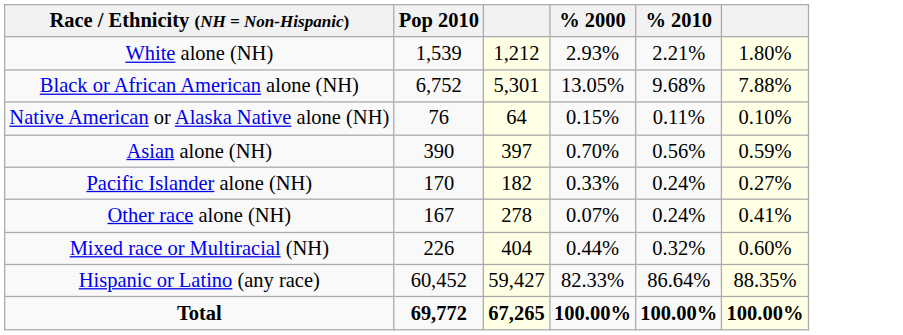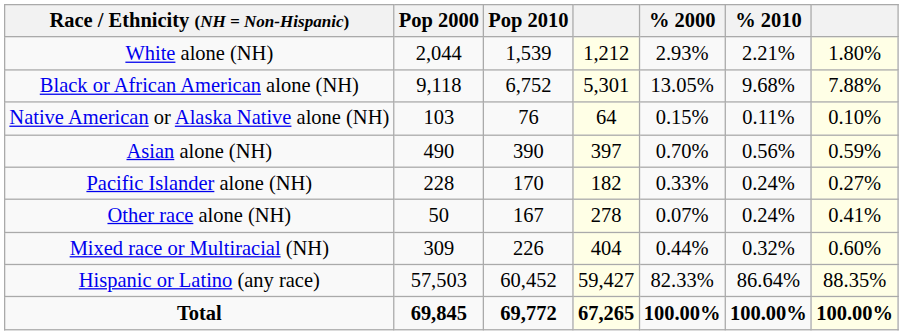+ column: (439, 20)
